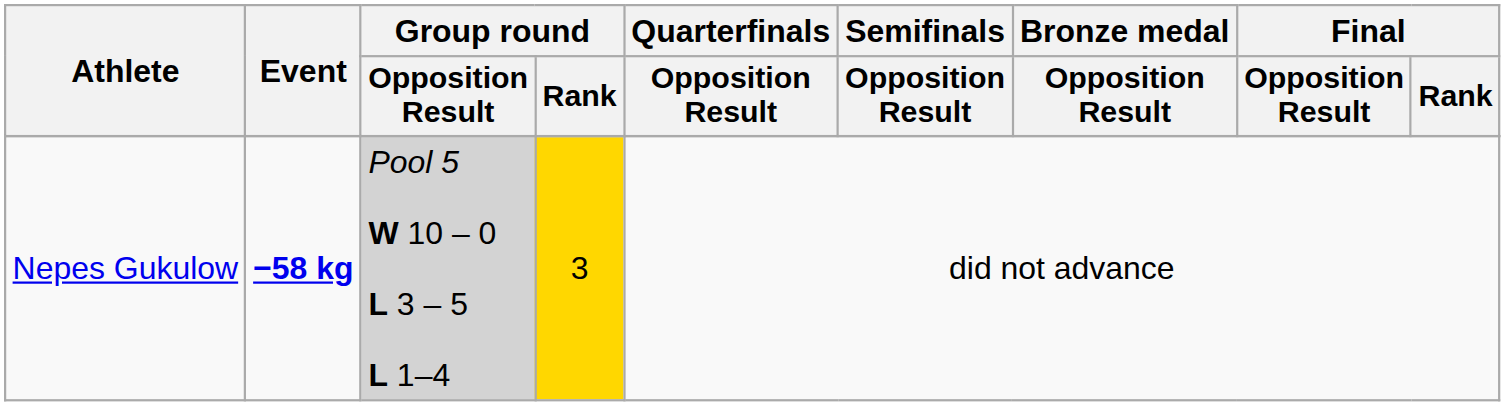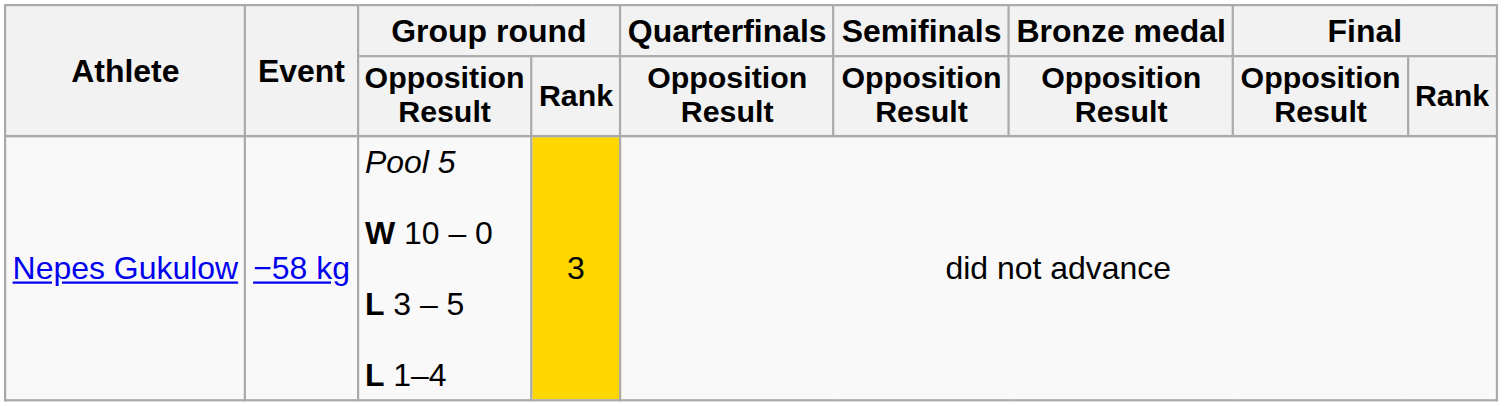(303, 269) bold -> (302, 269) normal
(432, 269) lightgrey background -> (429, 269) no background
